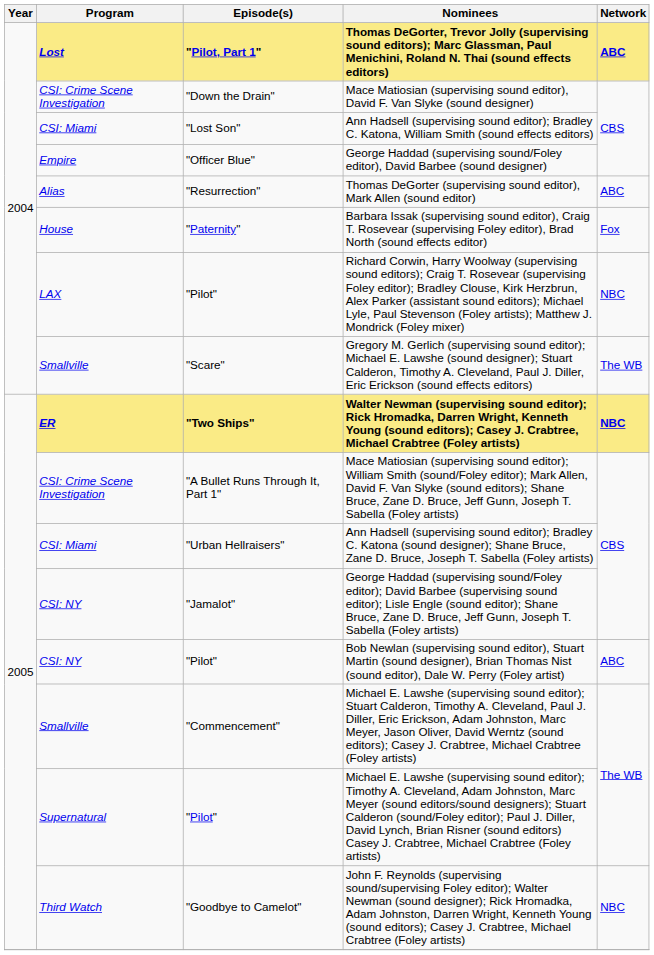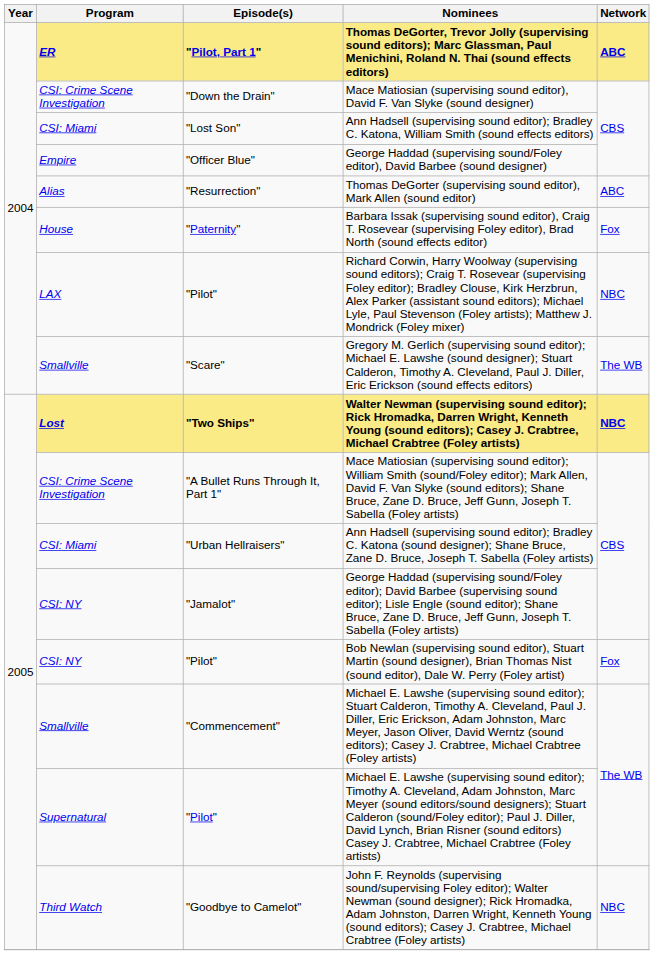(52, 51) Lost -> (47, 51) ER
(47, 423) ER -> (52, 423) Lost
(612, 661) ABC -> (610, 661) Fox
